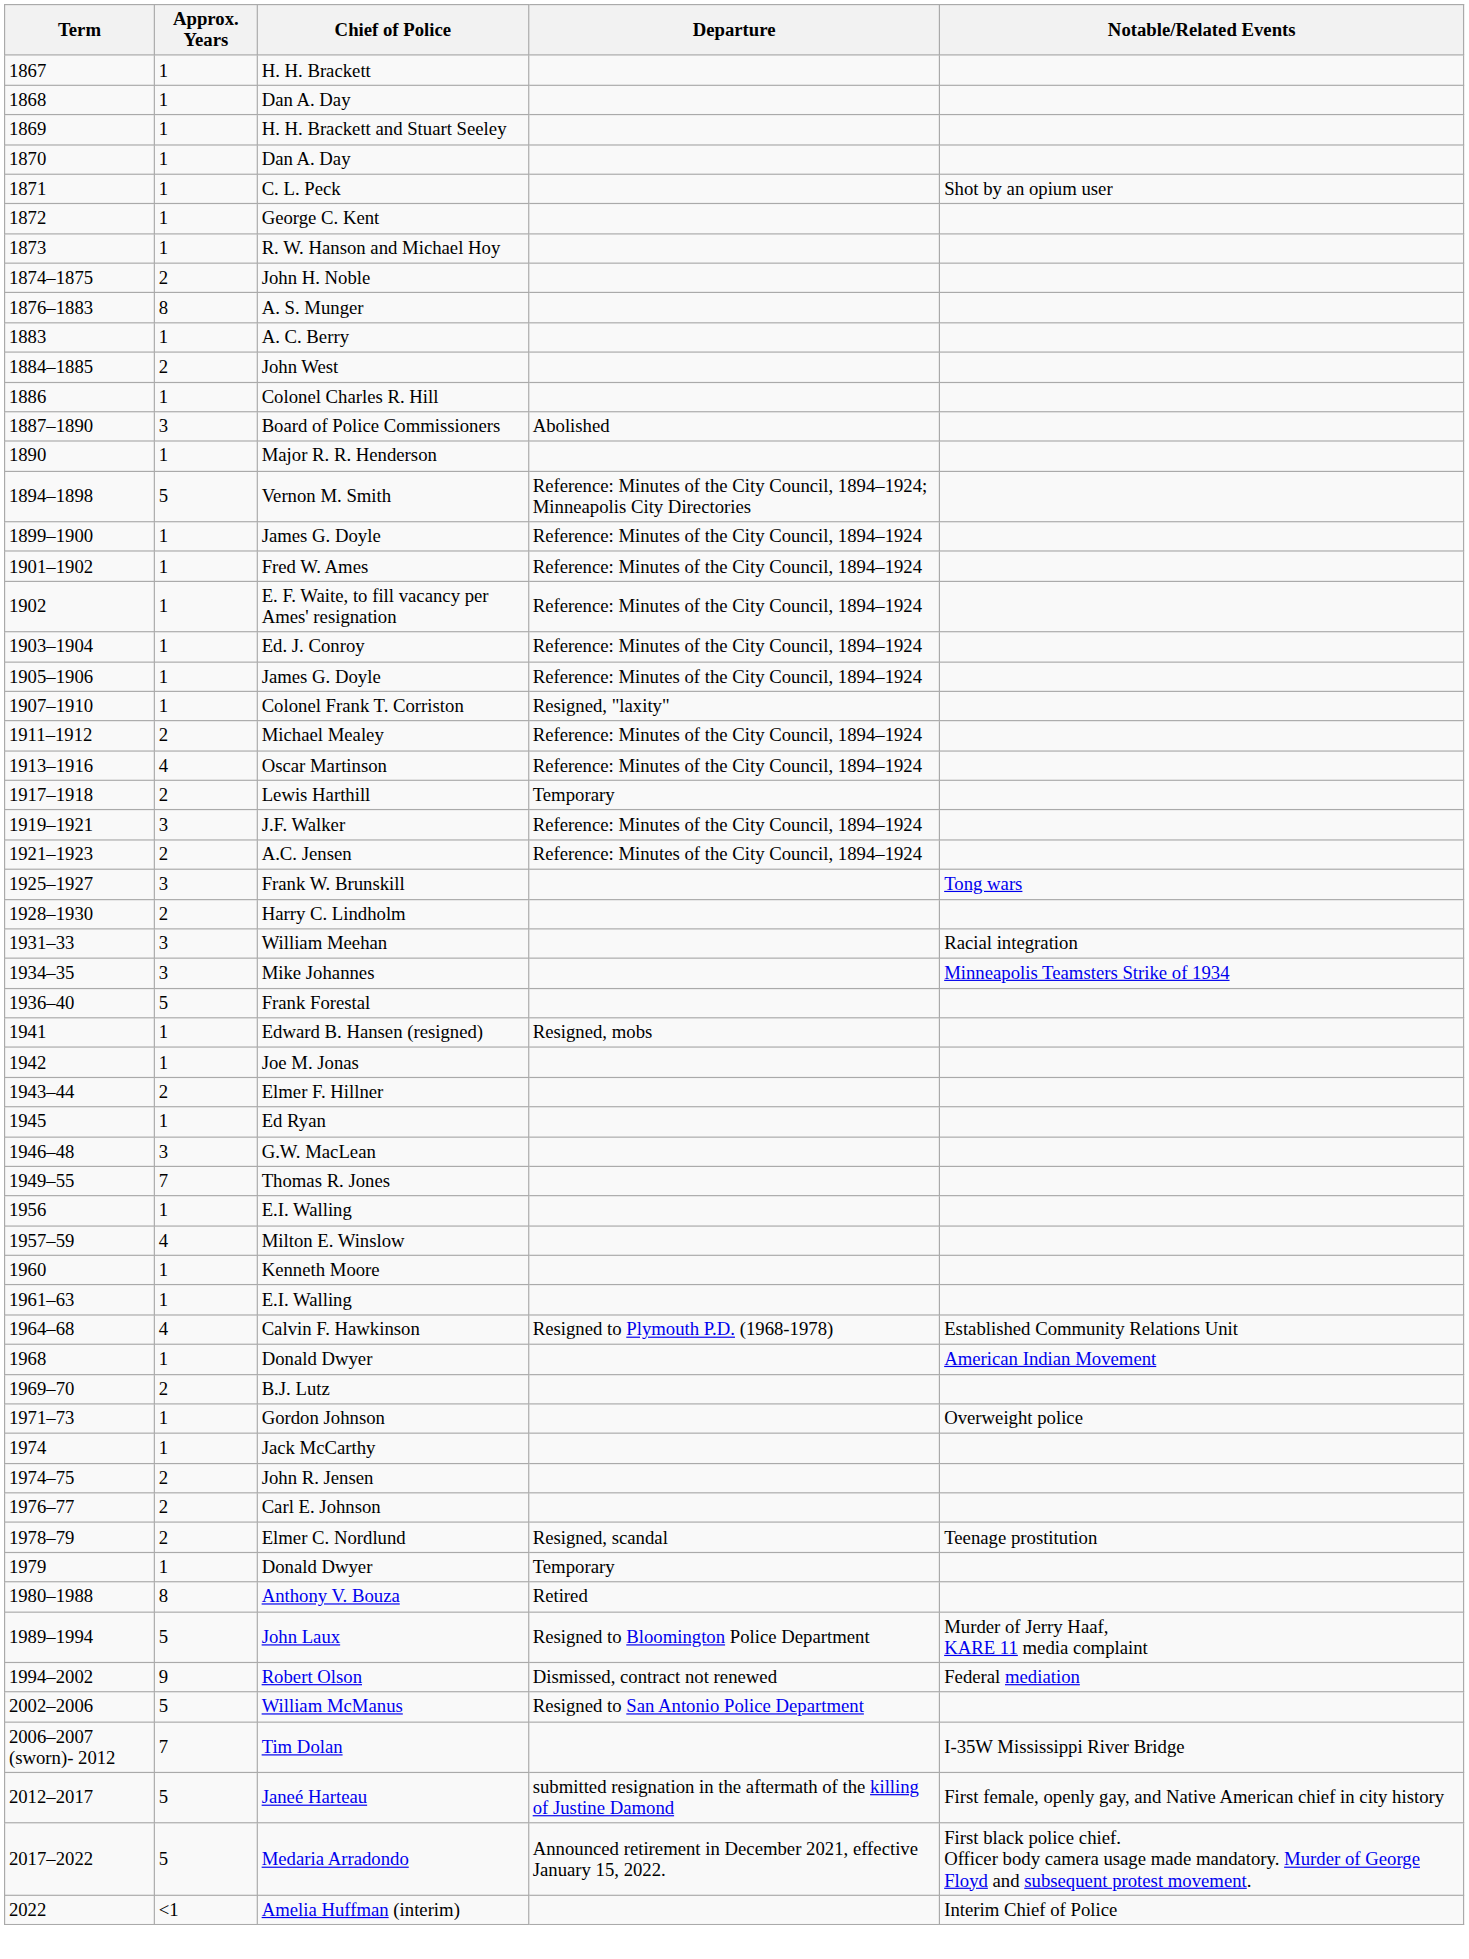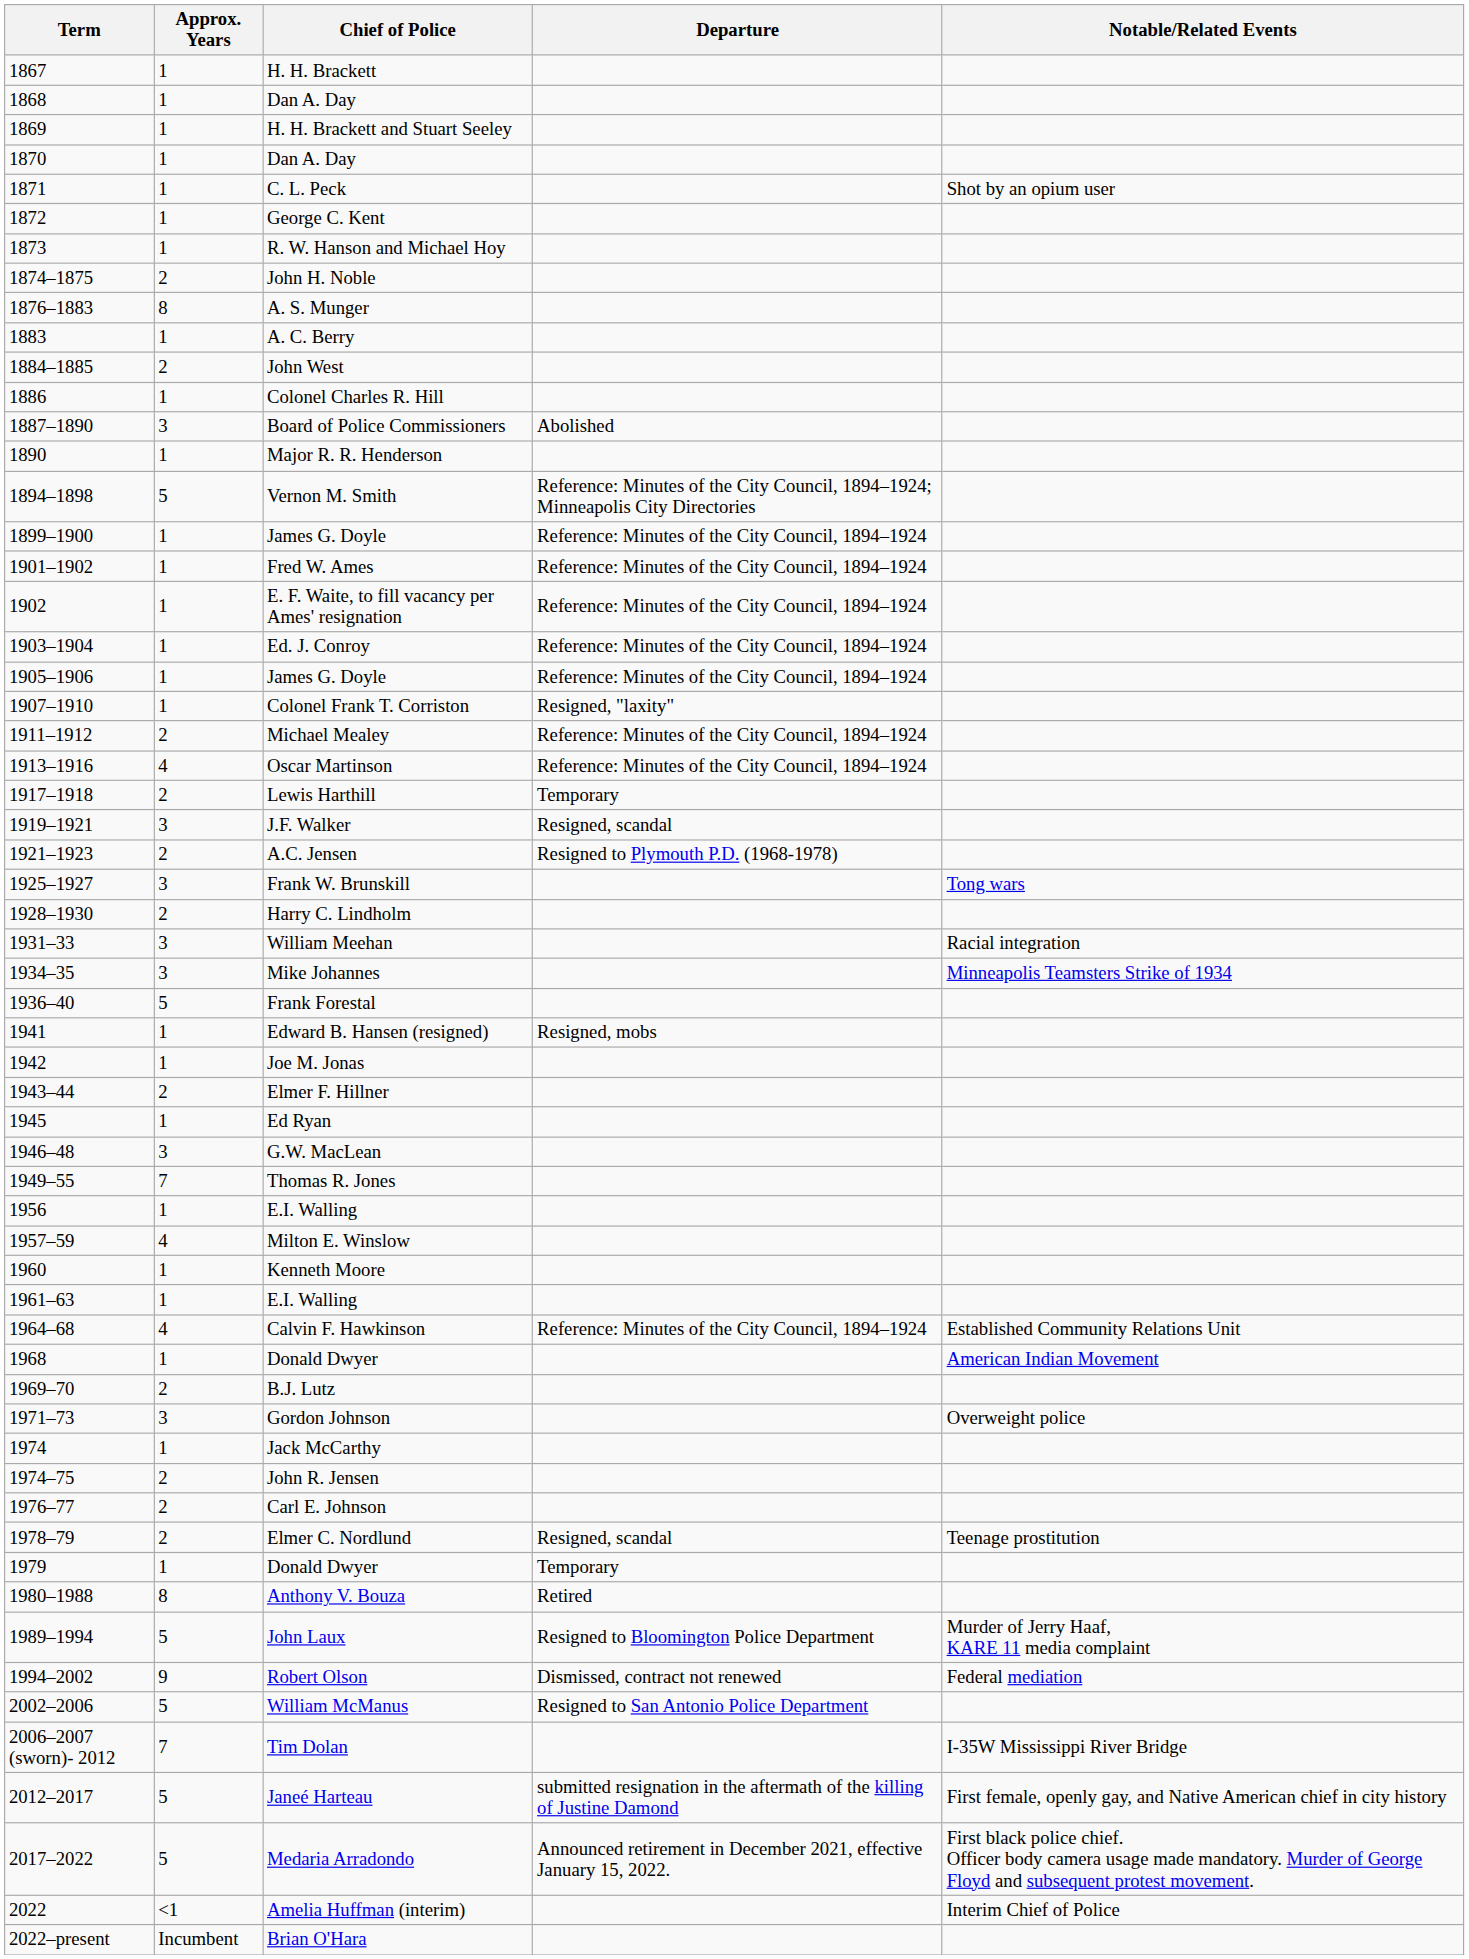(727, 824) Reference: Minutes of the City Council, 1894–1924 -> (605, 824) Resigned, scandal
(727, 854) Reference: Minutes of the City Council, 1894–1924 -> (687, 854) Resigned to Plymouth P.D. (1968-1978)
(683, 1329) Resigned to Plymouth P.D. (1968-1978) -> (732, 1329) Reference: Minutes of the City Council, 1894–1924
(163, 1418) 1 -> (163, 1418) 3
+ row: (59, 1939)
